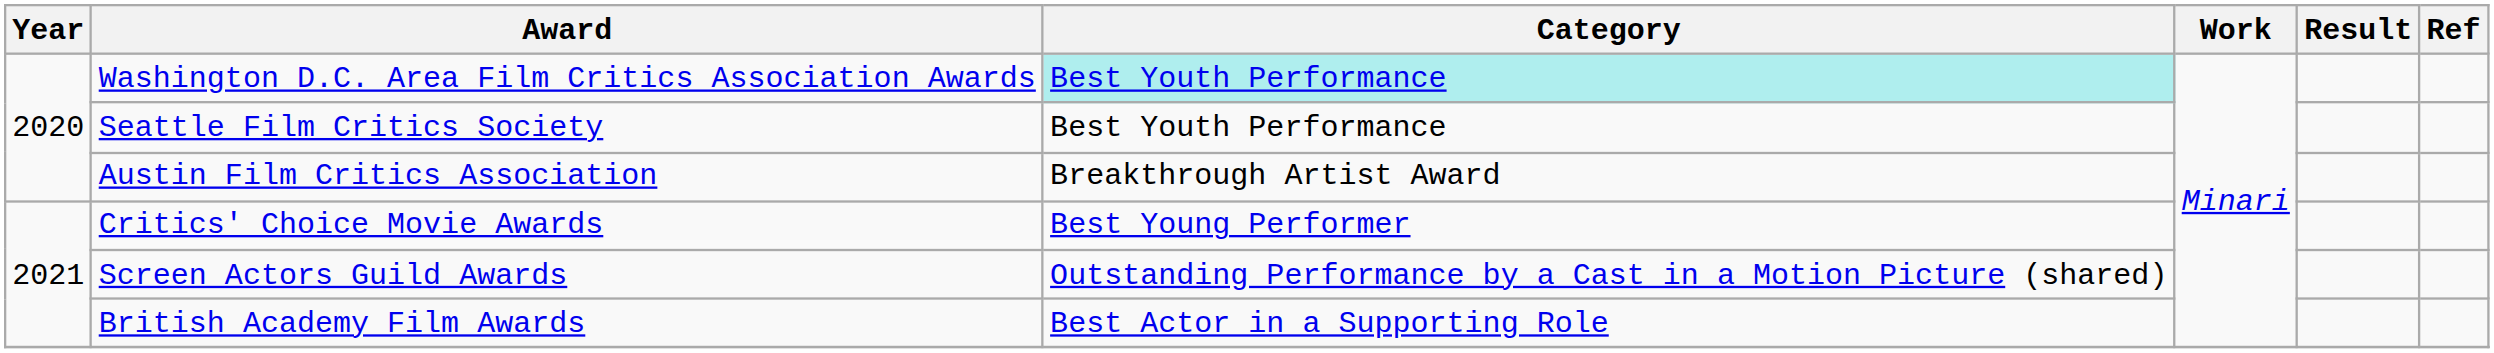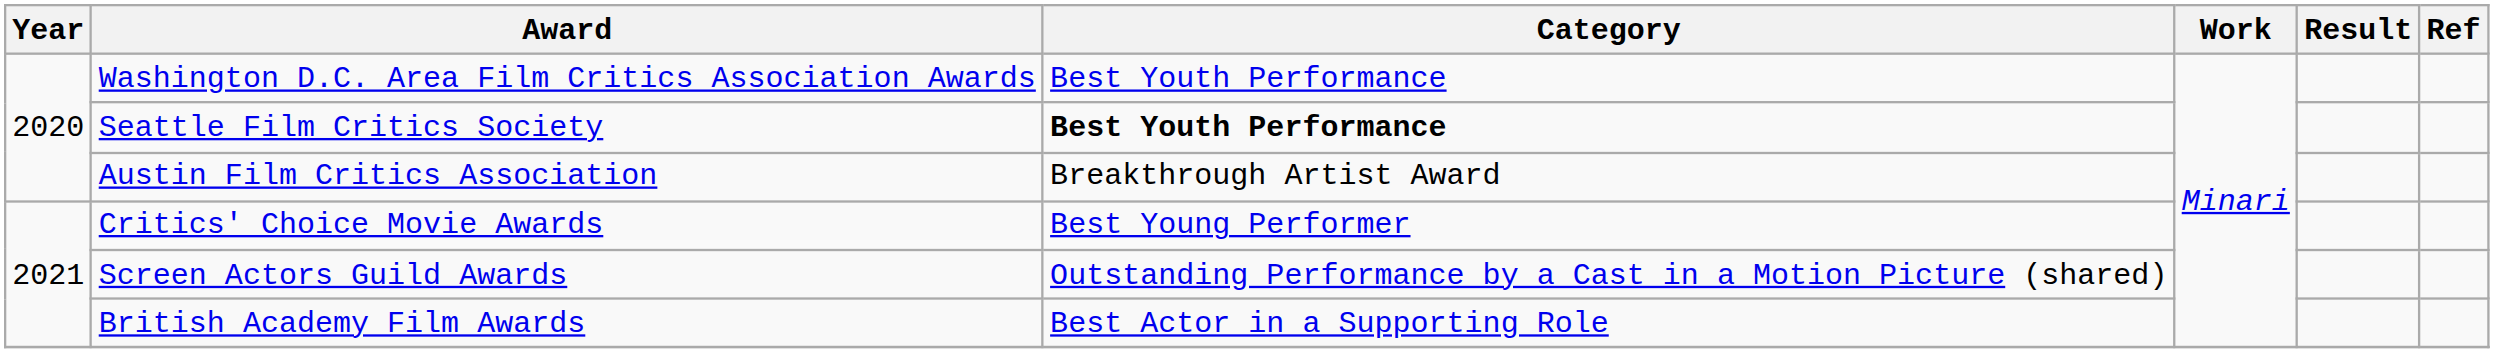(1248, 79) paleturquoise background -> (1248, 79) no background
(1248, 128) normal -> (1248, 128) bold
